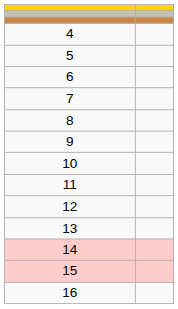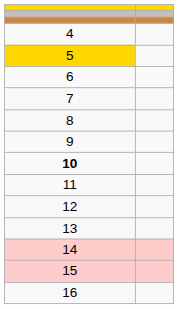(70, 55) no background -> (70, 55) gold background
(70, 163) normal -> (70, 163) bold
